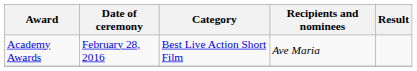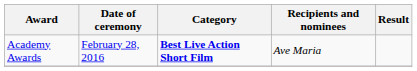(214, 50) normal -> (200, 50) bold
